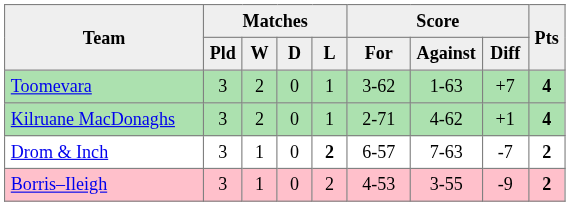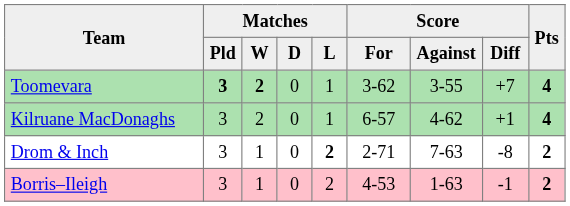(223, 86) normal -> (223, 86) bold
(260, 86) normal -> (260, 86) bold
(446, 86) 1-63 -> (446, 86) 3-55
(379, 119) 2-71 -> (379, 119) 6-57
(379, 151) 6-57 -> (379, 151) 2-71
(505, 151) -7 -> (505, 151) -8
(446, 184) 3-55 -> (446, 184) 1-63
(505, 184) -9 -> (505, 184) -1
